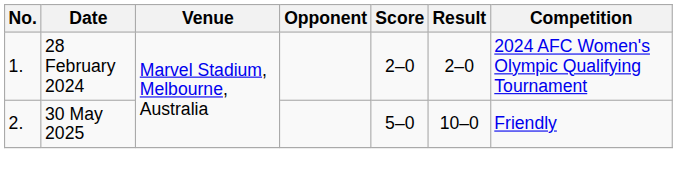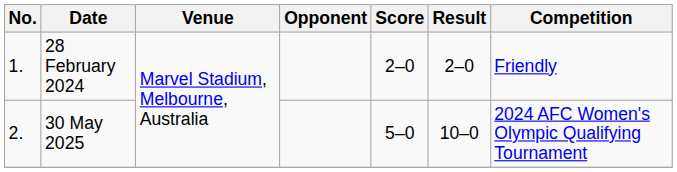(572, 66) 2024 AFC Women's Olympic Qualifying Tournament -> (526, 66) Friendly
(526, 123) Friendly -> (572, 133) 2024 AFC Women's Olympic Qualifying Tournament
